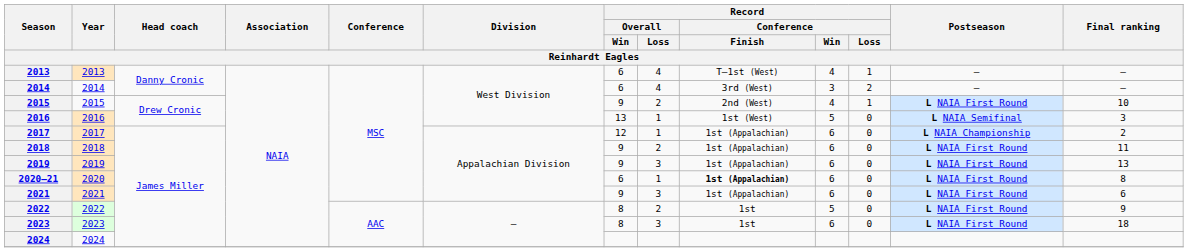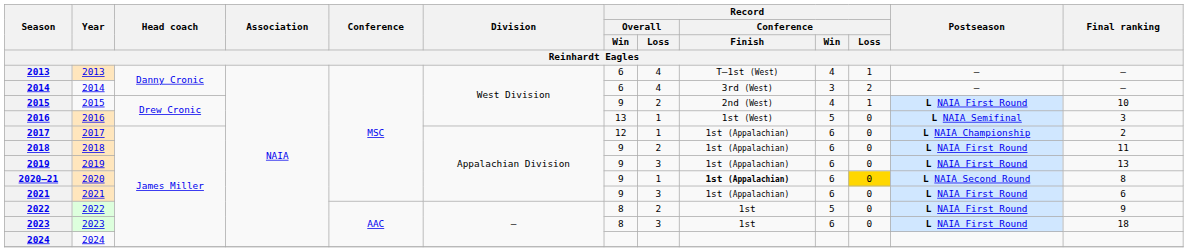(621, 179) 6 -> (621, 179) 9
(869, 179) no background -> (869, 179) gold background
(977, 179) L NAIA First Round -> (977, 179) L NAIA Second Round
